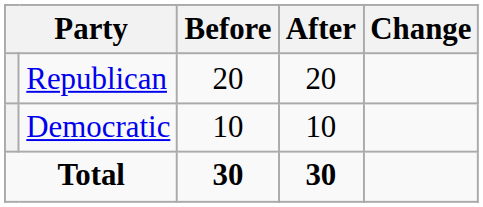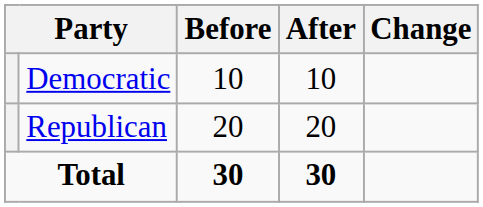rows swapped: (97, 77) <-> (98, 126)
